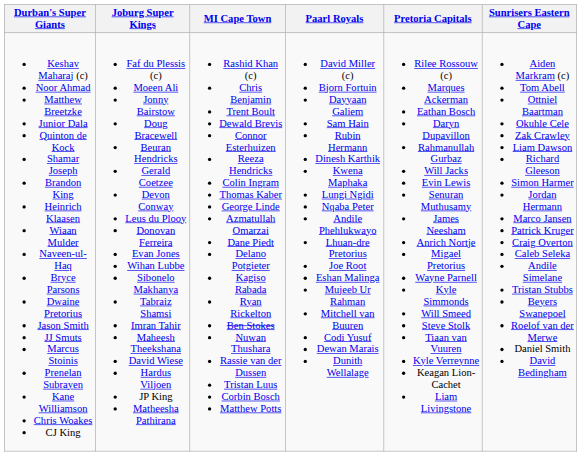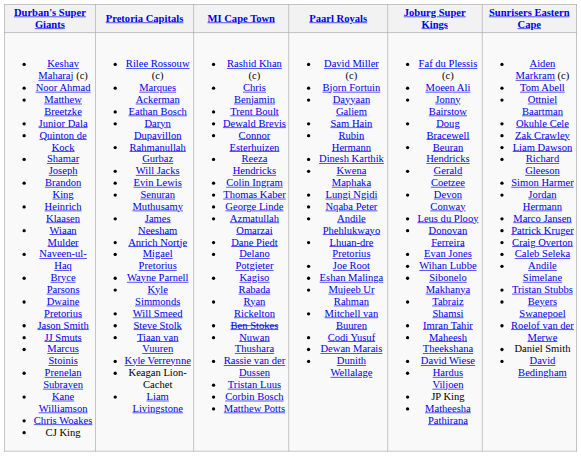columns swapped: (143, 18) <-> (433, 18)
